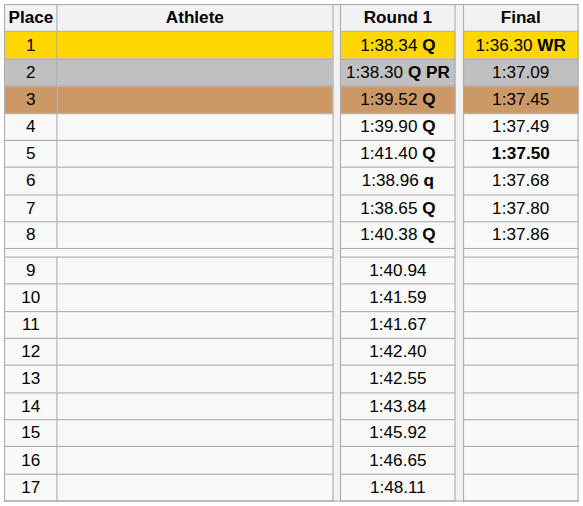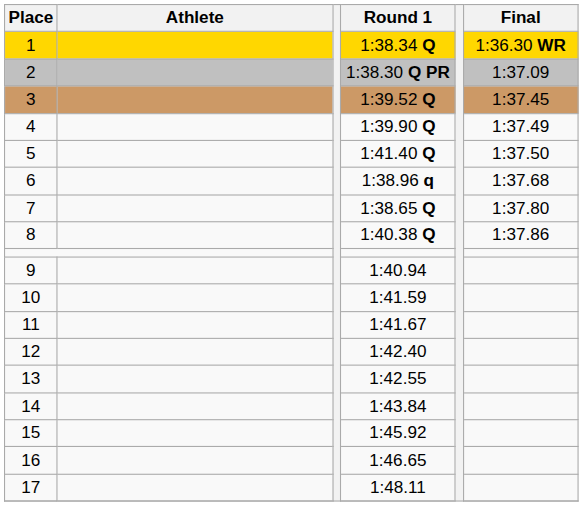(521, 153) bold -> (521, 153) normal
